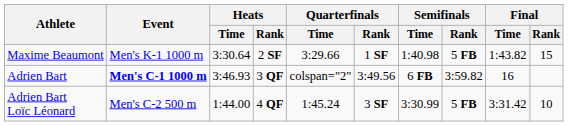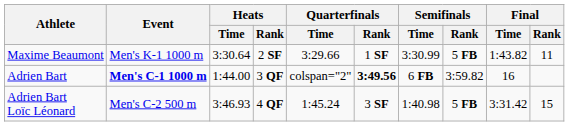(420, 55) 1:40.98 -> (421, 55) 3:30.99
(546, 55) 15 -> (547, 55) 11
(231, 76) 3:46.93 -> (231, 76) 1:44.00
(376, 76) normal -> (377, 76) bold
(231, 104) 1:44.00 -> (231, 104) 3:46.93
(420, 104) 3:30.99 -> (421, 104) 1:40.98
(546, 104) 10 -> (547, 104) 15
